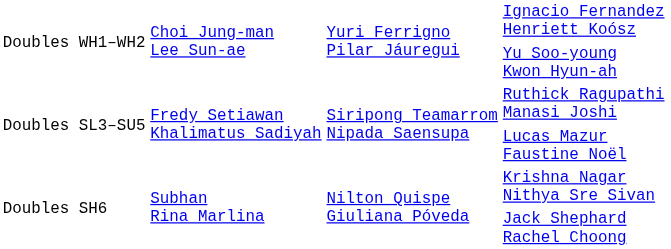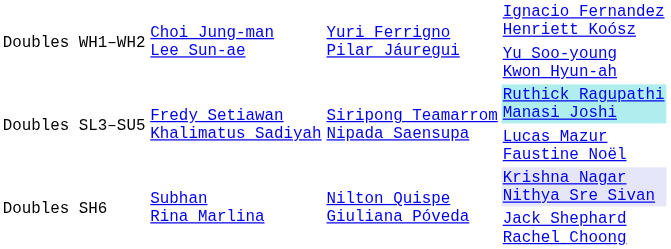(584, 104) no background -> (584, 104) paleturquoise background
(579, 187) no background -> (579, 187) lavender background
